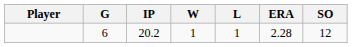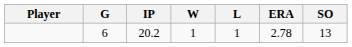(281, 33) 2.28 -> (281, 33) 2.78
(325, 33) 12 -> (325, 33) 13
